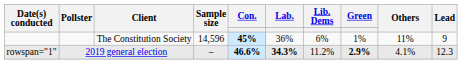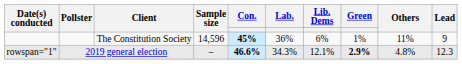(285, 53) bold -> (285, 53) normal
(322, 53) 11.2% -> (322, 53) 12.1%
(405, 53) 4.1% -> (405, 53) 4.8%
